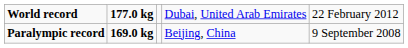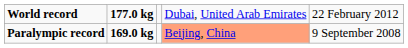(200, 33) no background -> (200, 33) lightsalmon background
